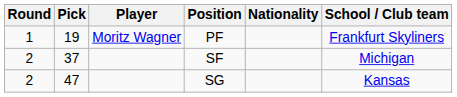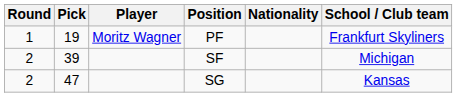(72, 59) 37 -> (72, 59) 39
